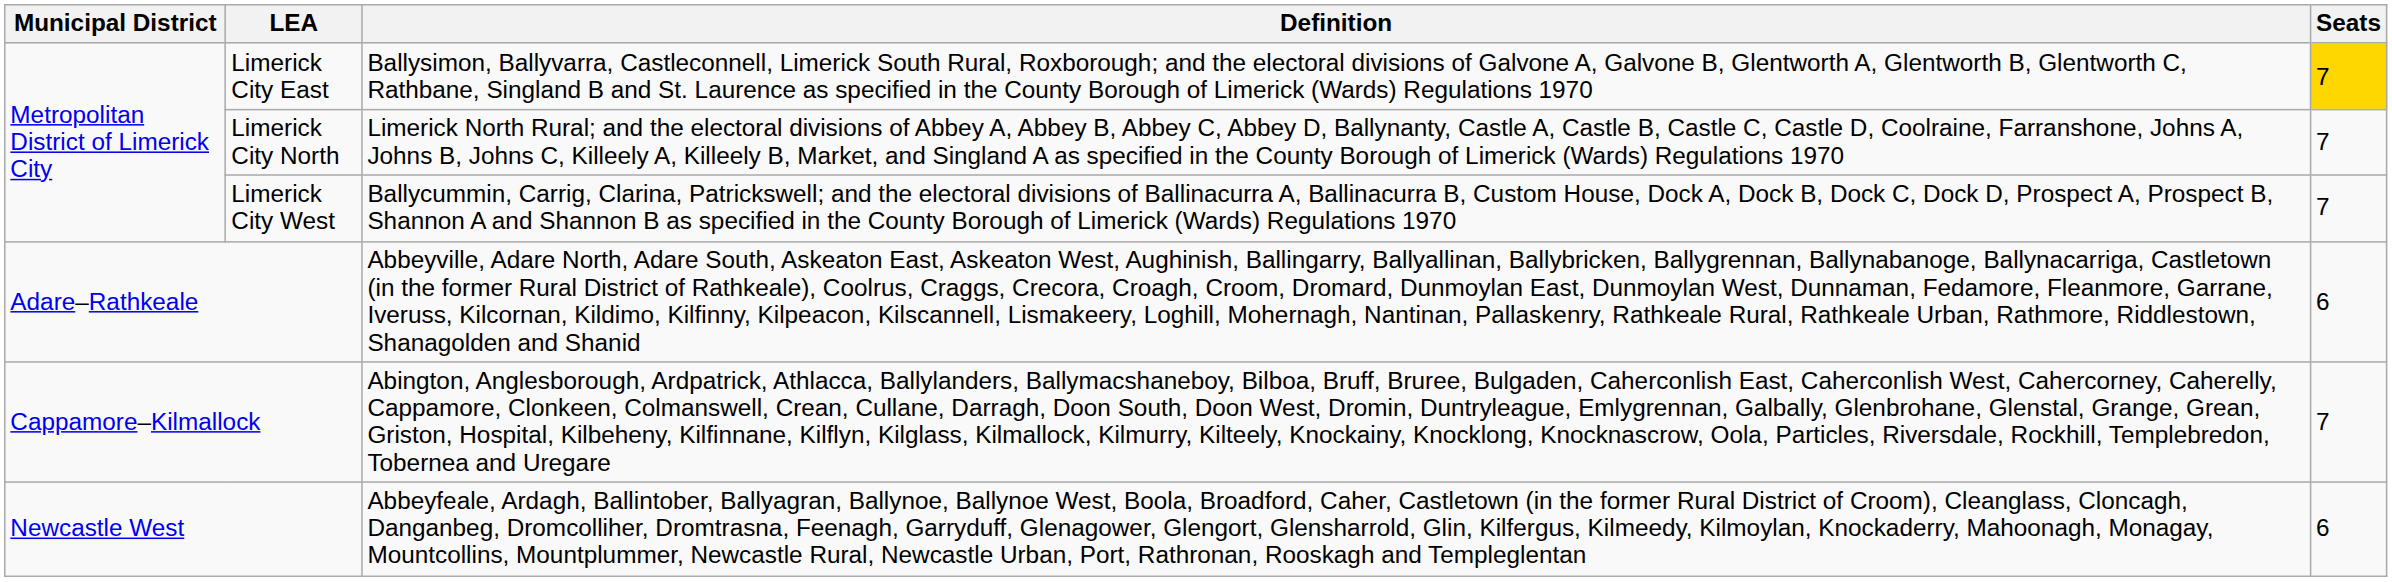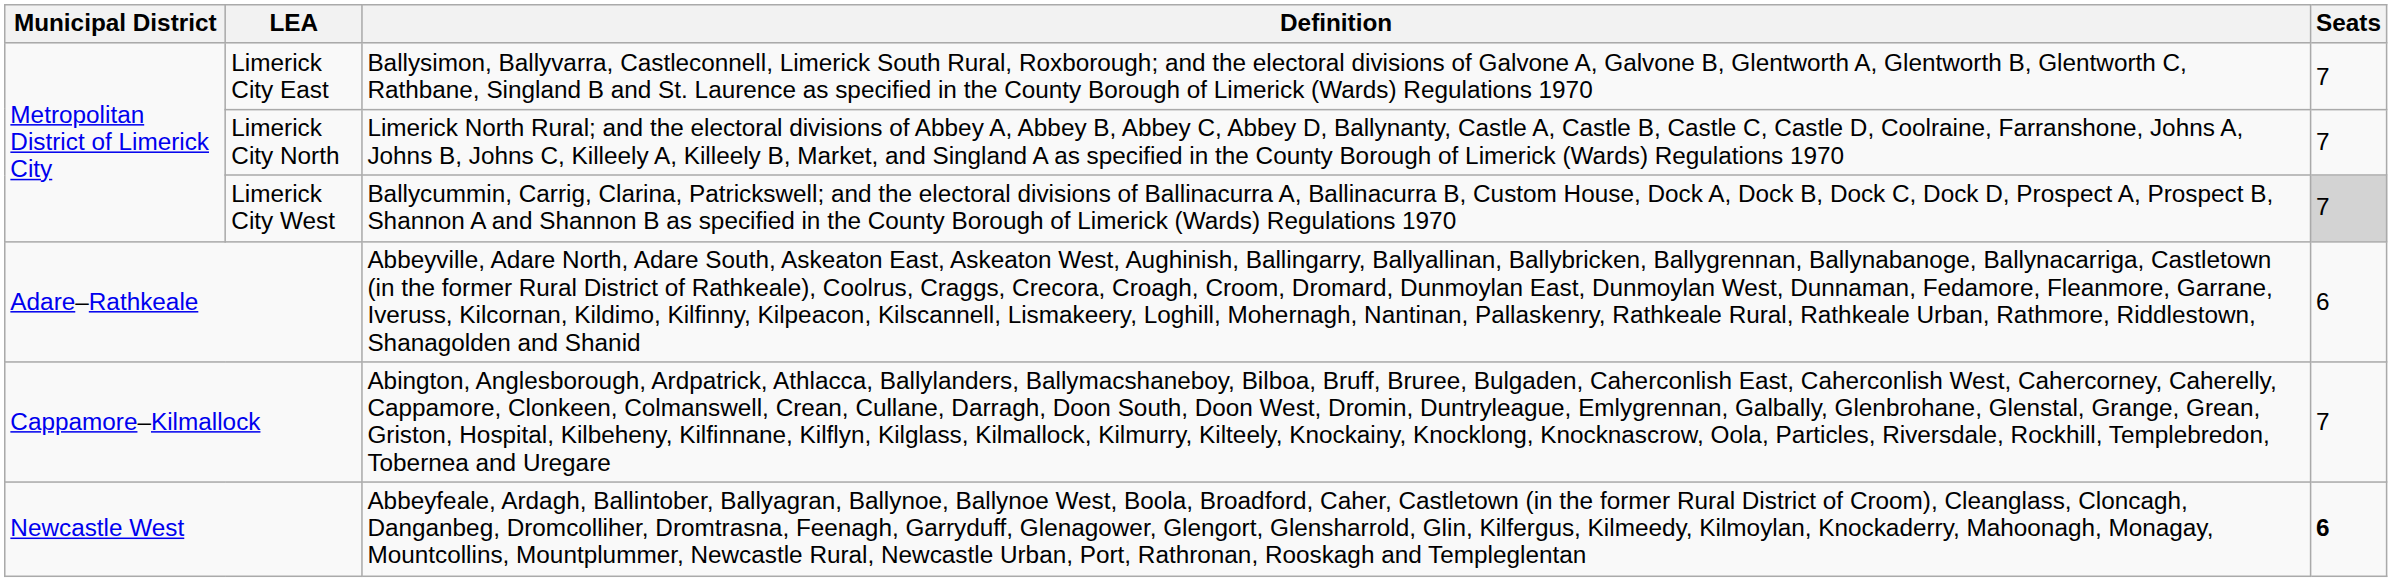(2323, 76) gold background -> (2323, 76) no background
(2323, 207) no background -> (2323, 207) lightgrey background
(2323, 528) normal -> (2323, 528) bold
